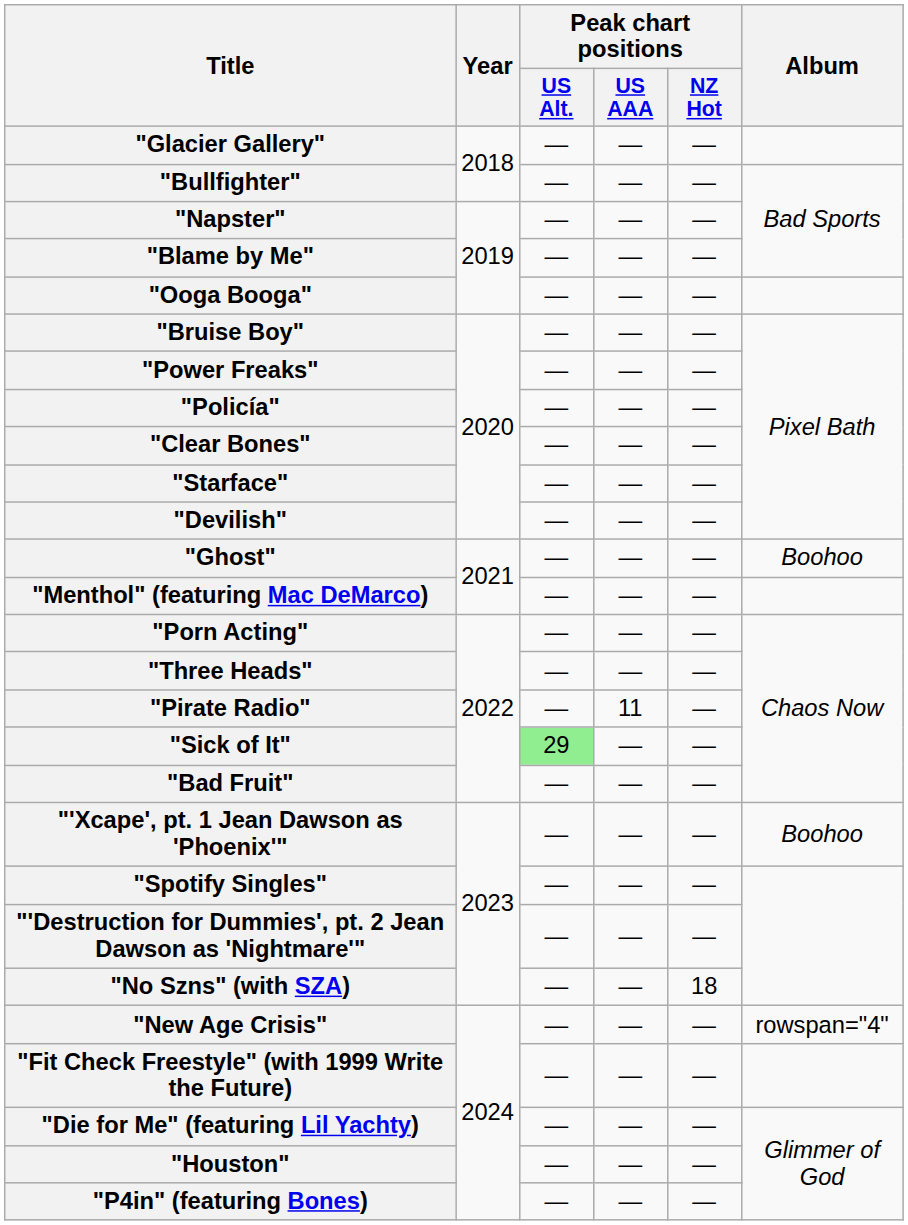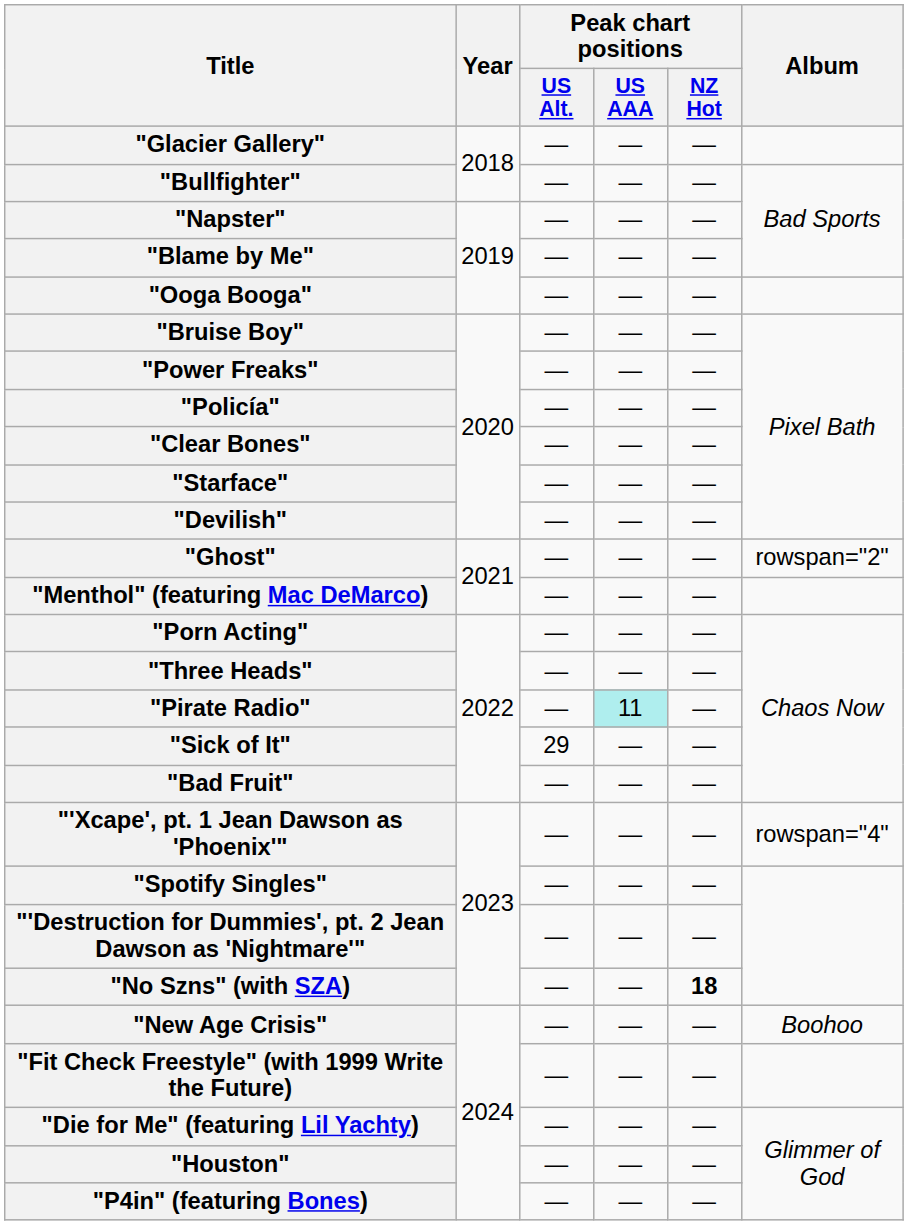(822, 557) Boohoo -> (822, 557) rowspan="2"
(630, 708) no background -> (630, 708) paleturquoise background
(556, 745) lightgreen background -> (556, 745) no background
(822, 834) Boohoo -> (822, 834) rowspan="4"
(704, 986) normal -> (704, 986) bold
(822, 1024) rowspan="4" -> (822, 1024) Boohoo
